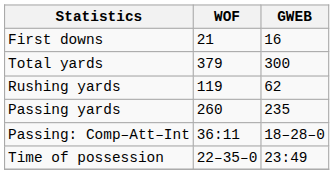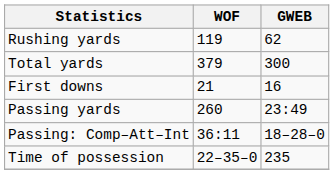rows swapped: (56, 40) <-> (64, 87)
(277, 111) 235 -> (286, 111) 23:49
(286, 158) 23:49 -> (277, 158) 235
